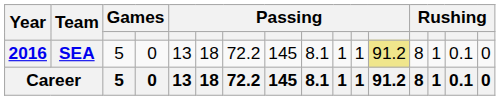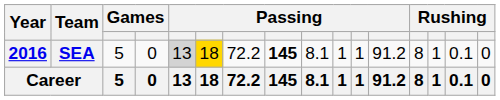(182, 53) no background -> (182, 53) lightgrey background
(209, 53) no background -> (209, 53) gold background
(283, 53) normal -> (283, 53) bold
(389, 53) khaki background -> (389, 53) no background
